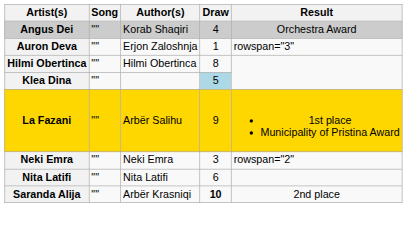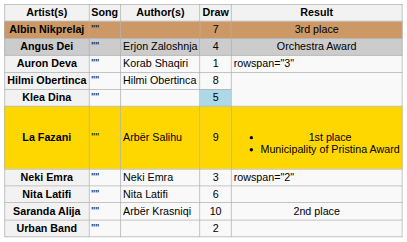+ row: (47, 30)
(156, 30) Korab Shaqiri -> (160, 47) Erjon Zaloshnja
(160, 47) Erjon Zaloshnja -> (156, 64) Korab Shaqiri
(216, 194) bold -> (216, 211) normal
+ row: (47, 228)
